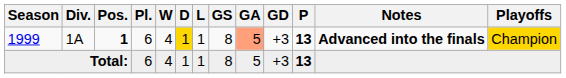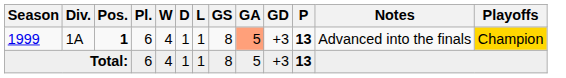(186, 38) gold background -> (186, 38) no background
(401, 38) bold -> (395, 38) normal
